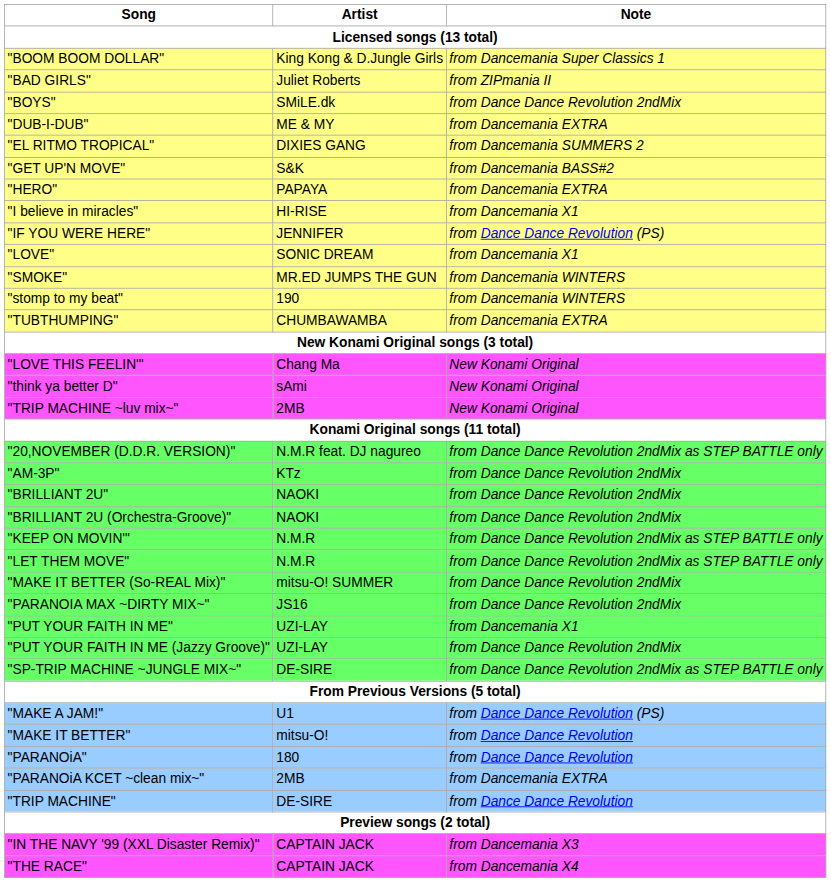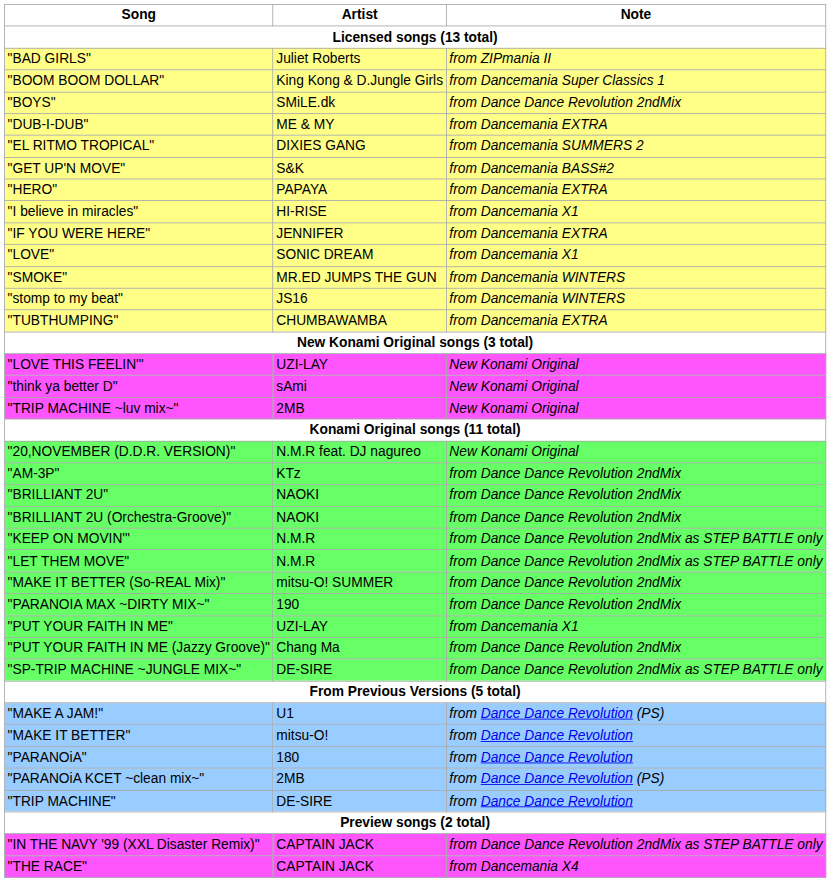rows swapped: (49, 80) <-> (86, 59)
(557, 233) from Dance Dance Revolution (PS) -> (529, 233) from Dancemania EXTRA
(288, 299) 190 -> (292, 299) JS16
(308, 364) Chang Ma -> (302, 364) UZI-LAY
(636, 451) from Dance Dance Revolution 2ndMix as STEP BATTLE only -> (514, 451) New Konami Original
(292, 604) JS16 -> (288, 604) 190
(302, 648) UZI-LAY -> (308, 648) Chang Ma
(529, 779) from Dancemania EXTRA -> (557, 779) from Dance Dance Revolution (PS)
(514, 844) from Dancemania X3 -> (636, 844) from Dance Dance Revolution 2ndMix as STEP BATTLE only
